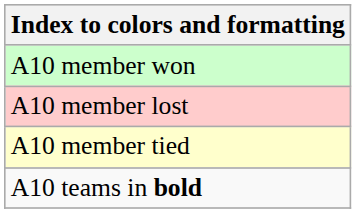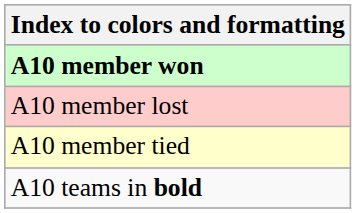(103, 65) normal -> (107, 65) bold
